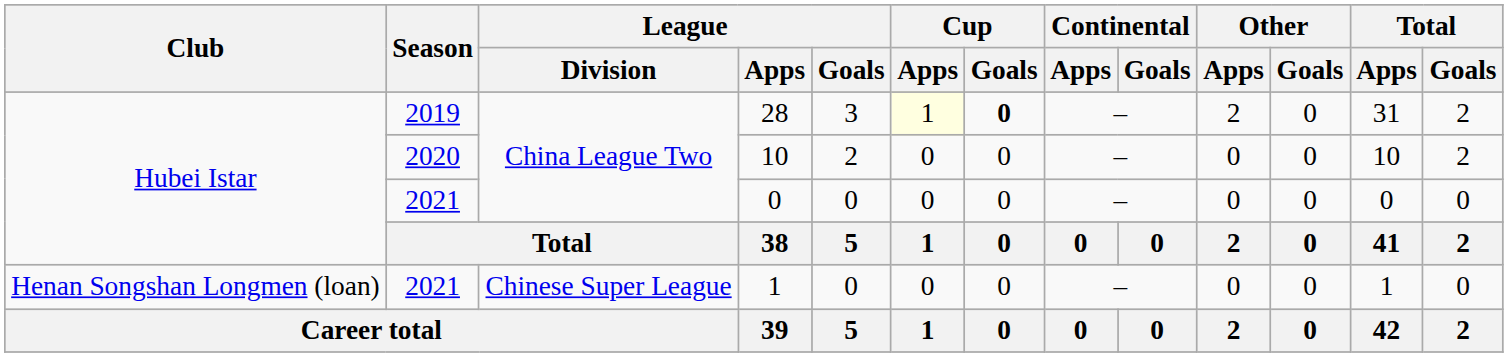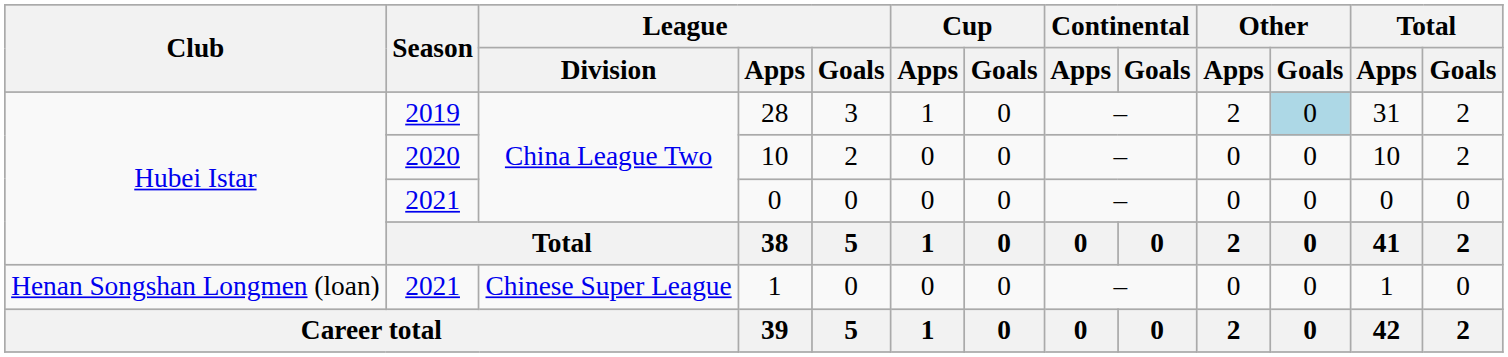(928, 112) lightyellow background -> (928, 112) no background
(1004, 112) bold -> (1004, 112) normal
(1310, 112) no background -> (1310, 112) lightblue background
